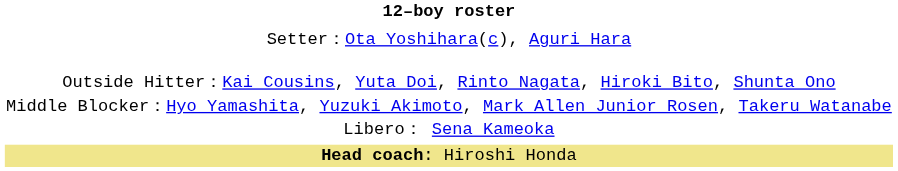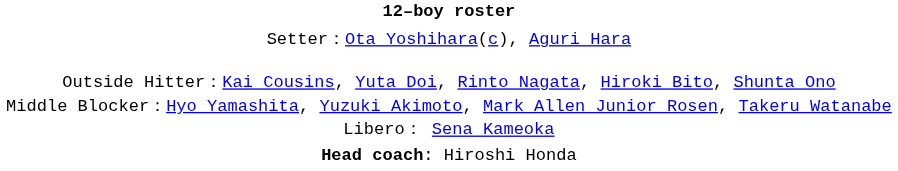(449, 156) khaki background -> (449, 156) no background
